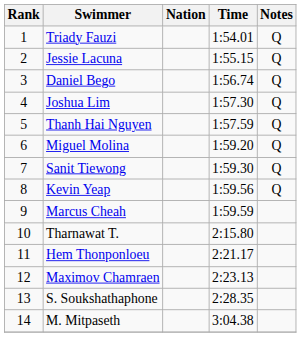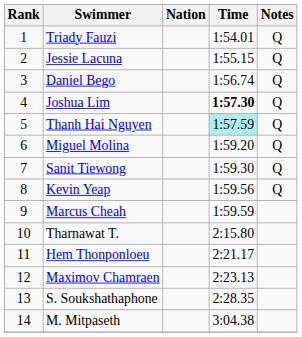(233, 102) normal -> (233, 102) bold
(233, 124) no background -> (233, 124) paleturquoise background
